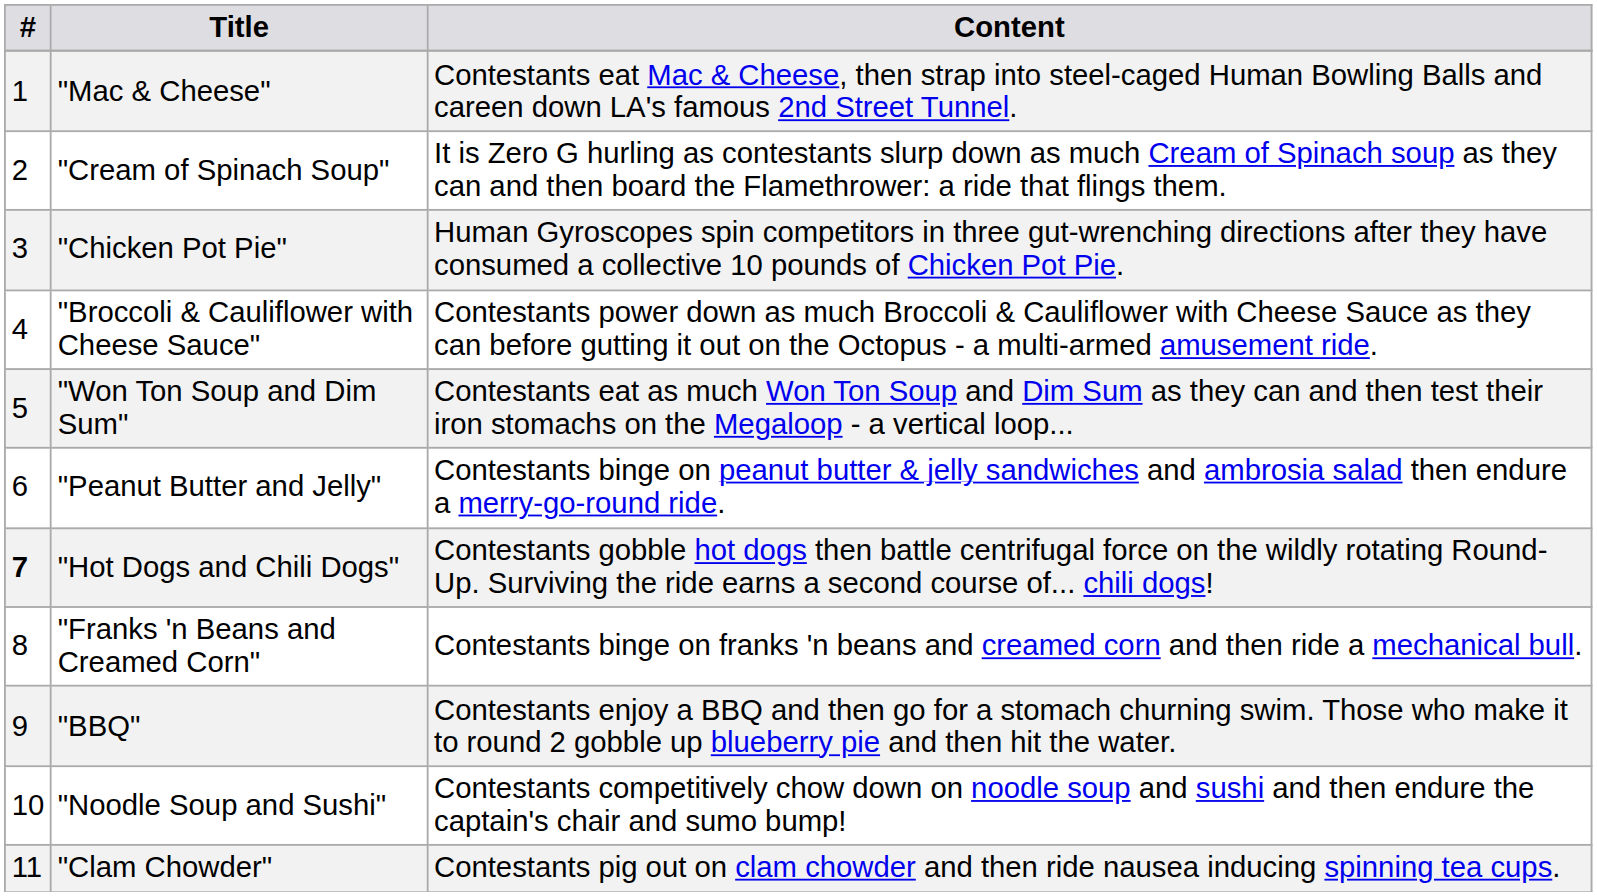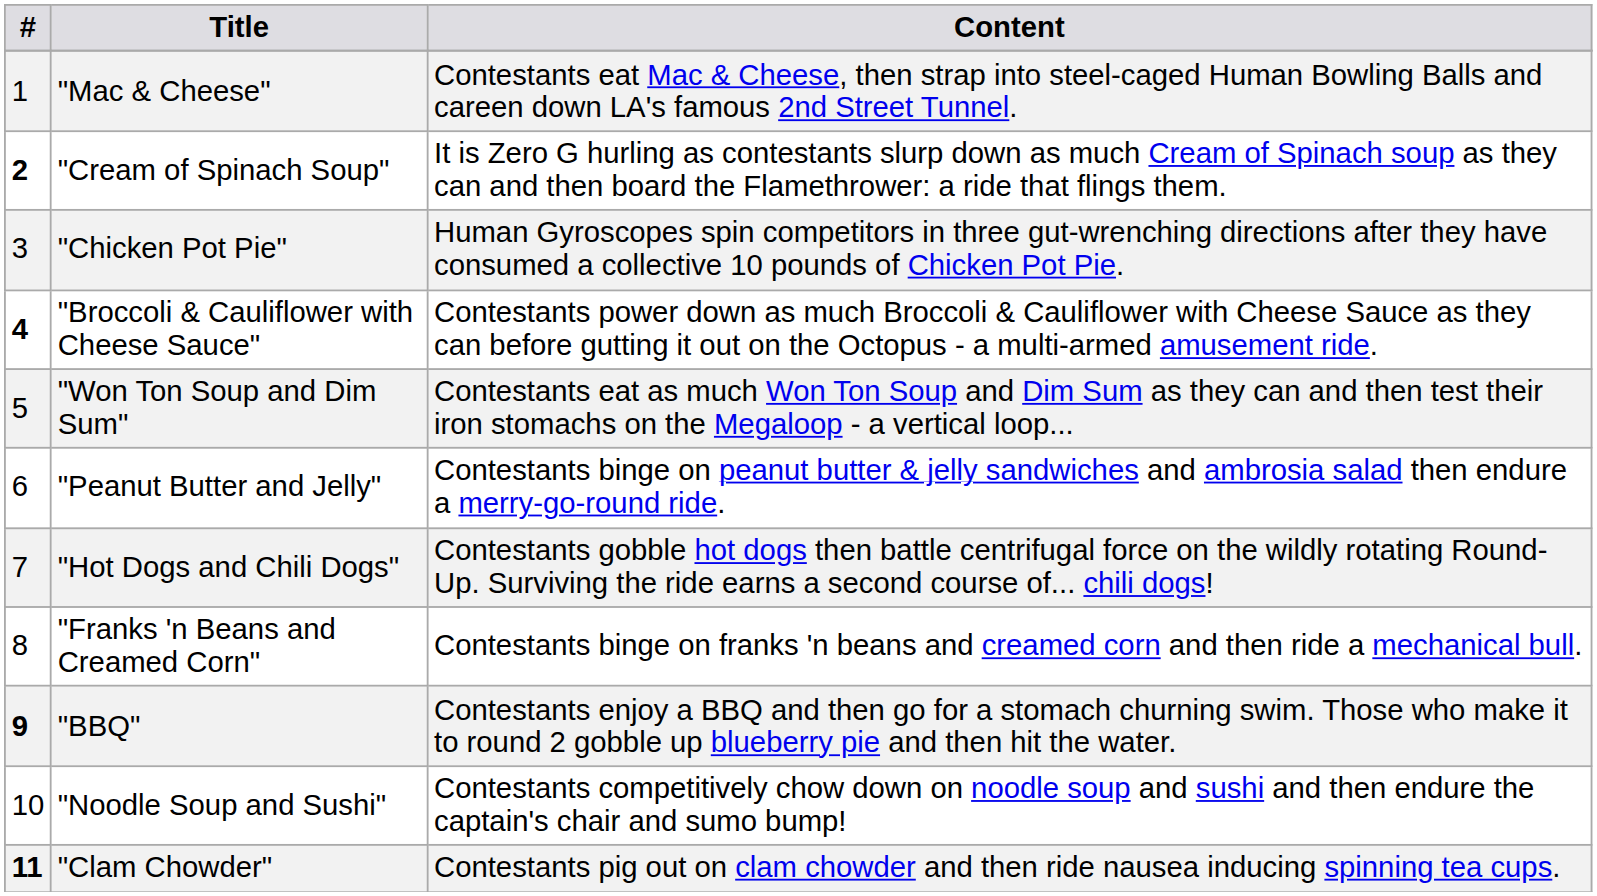(20, 170) normal -> (20, 170) bold
(20, 328) normal -> (20, 328) bold
(20, 566) bold -> (20, 566) normal
(20, 725) normal -> (20, 725) bold
(27, 867) normal -> (27, 867) bold
